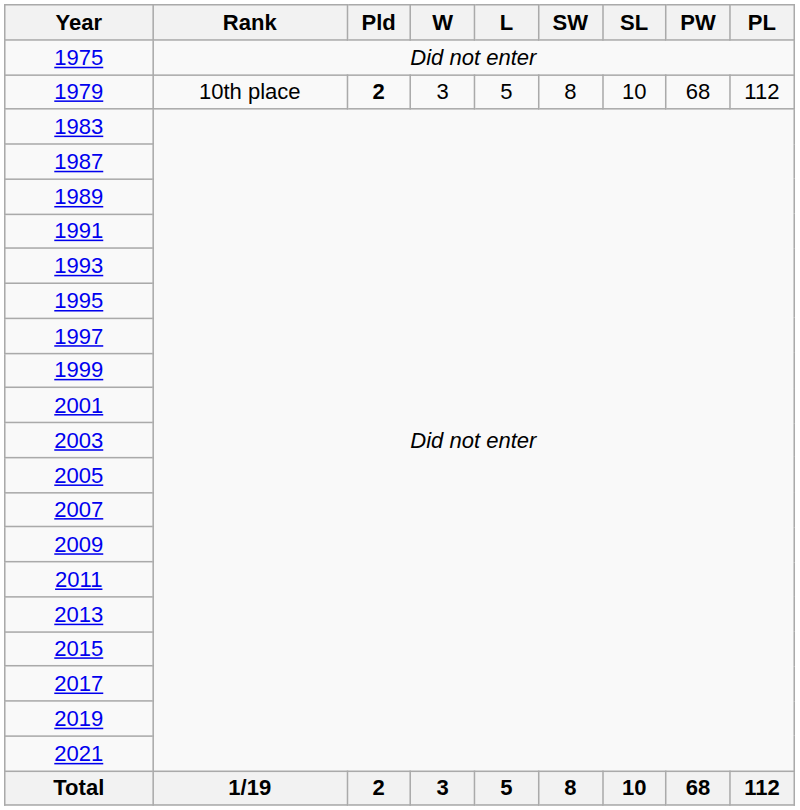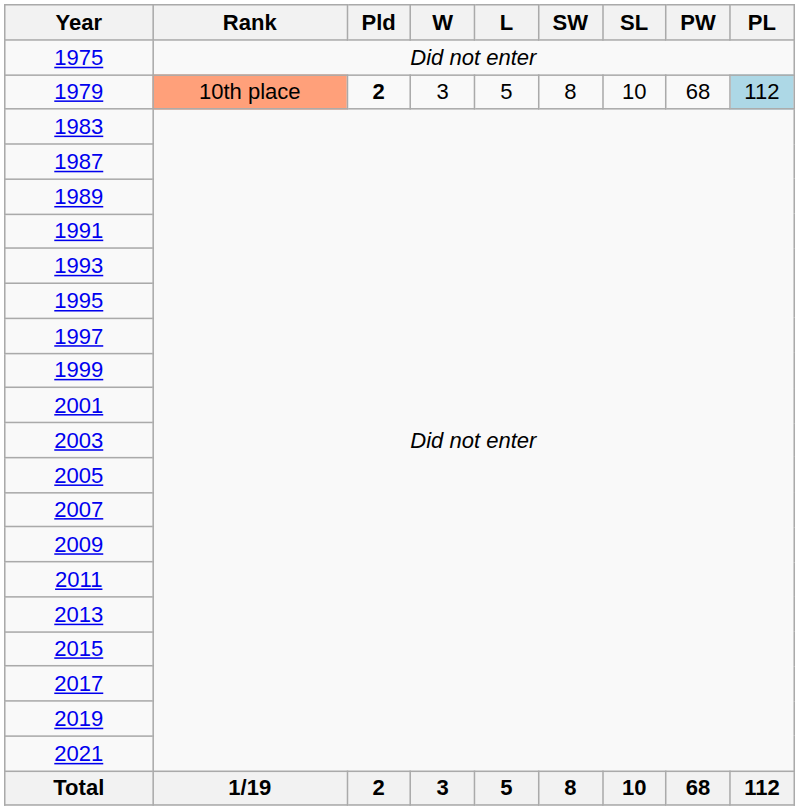(250, 92) no background -> (250, 92) lightsalmon background
(762, 92) no background -> (762, 92) lightblue background
